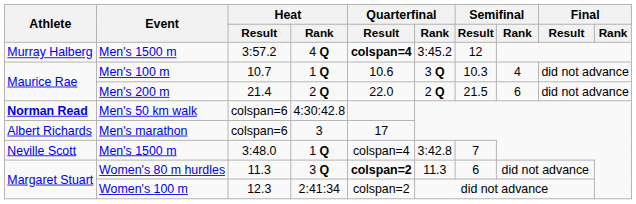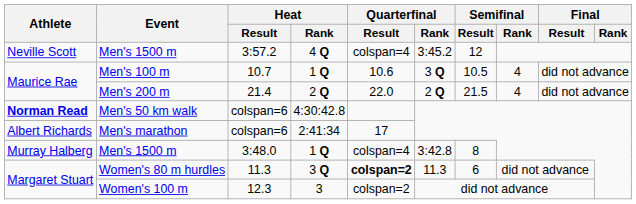(50, 53) Murray Halberg -> (42, 53) Neville Scott
(381, 53) bold -> (381, 53) normal
(476, 72) 10.3 -> (476, 72) 10.5
(517, 92) 6 -> (517, 92) 4
(319, 131) 3 -> (319, 131) 2:41:34
(42, 150) Neville Scott -> (50, 150) Murray Halberg
(476, 150) 7 -> (476, 150) 8
(319, 190) 2:41:34 -> (319, 190) 3
